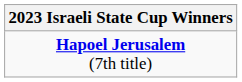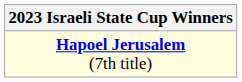(121, 53) no background -> (121, 53) lightyellow background
